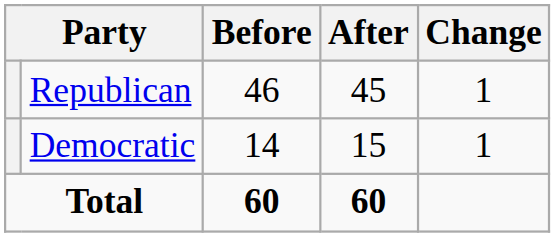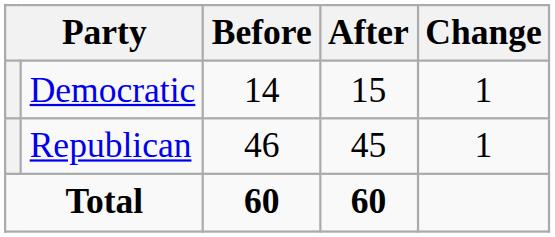rows swapped: (111, 88) <-> (113, 145)
